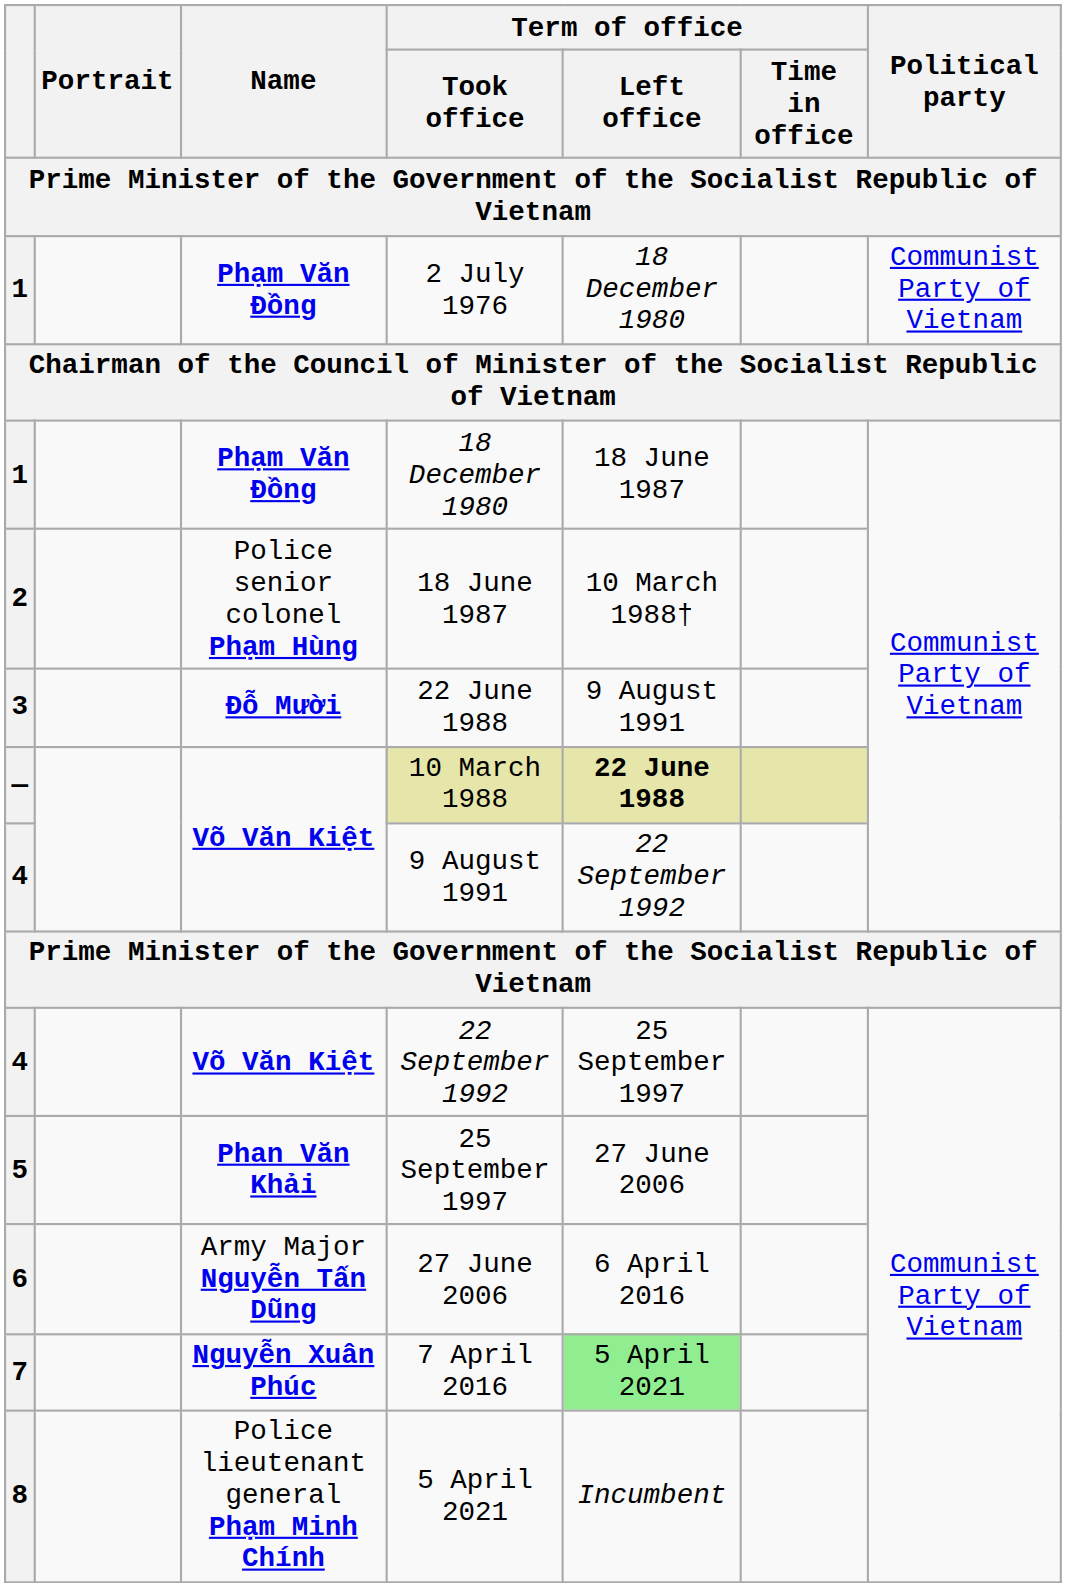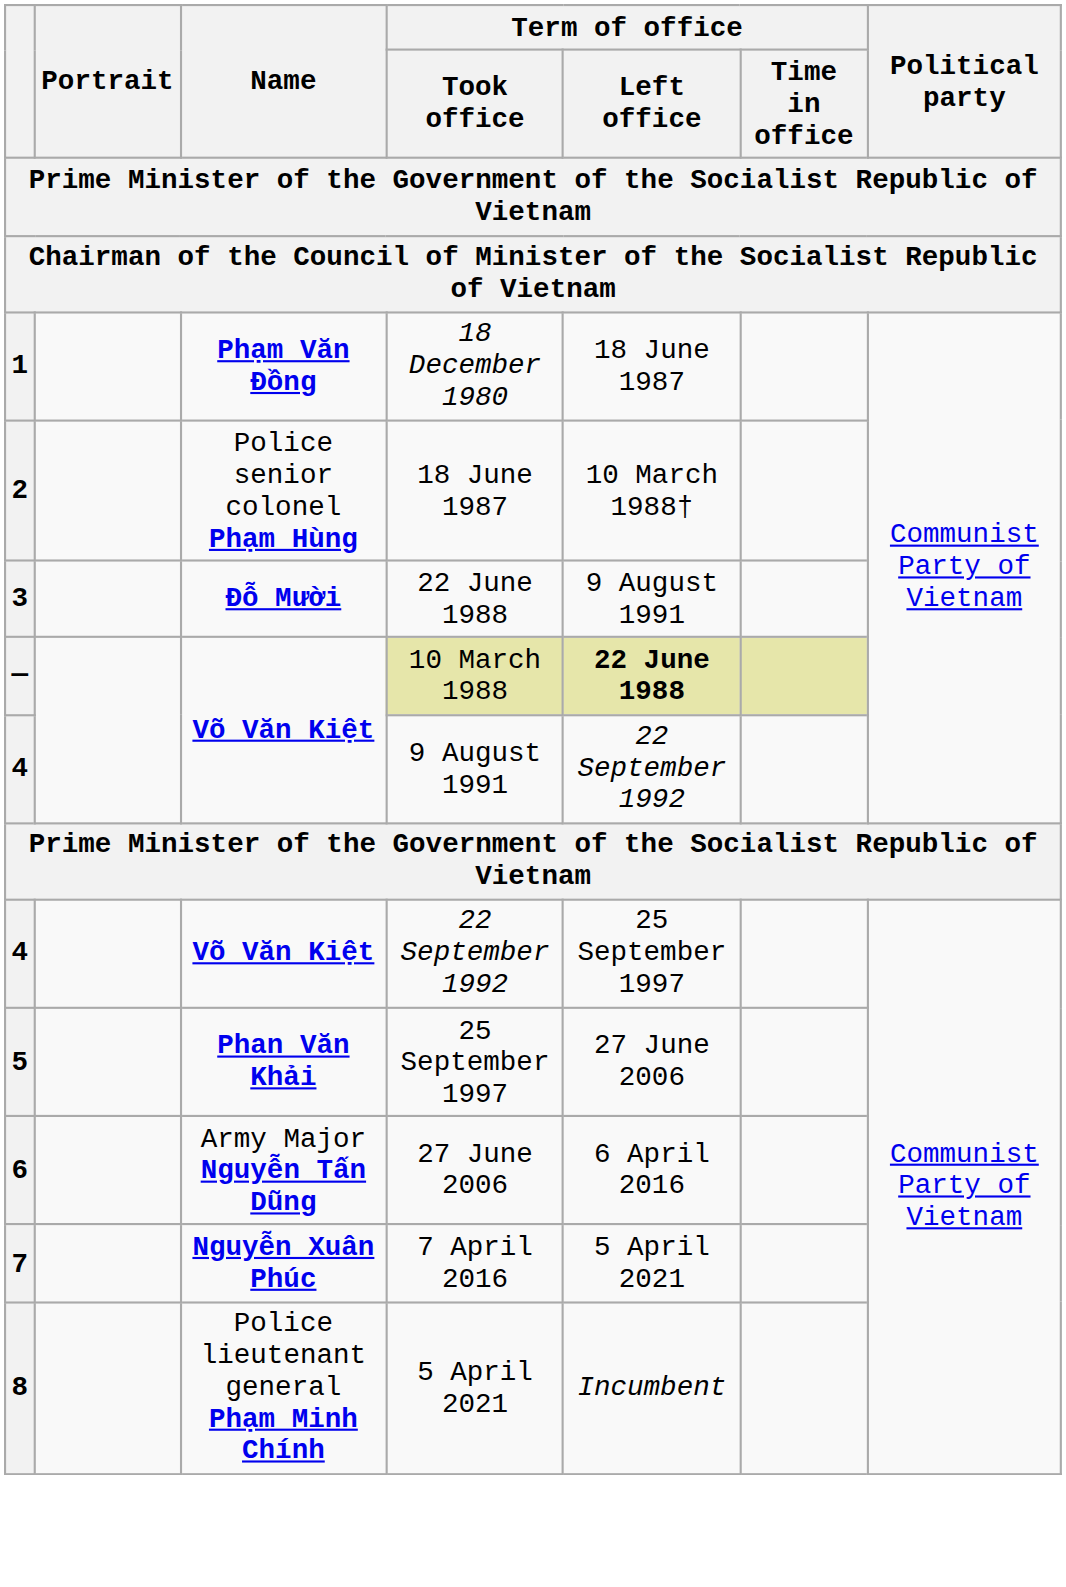- row: (475, 289)
(652, 1372) lightgreen background -> (652, 1263) no background
